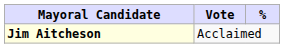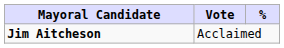(54, 34) lightyellow background -> (54, 34) no background
